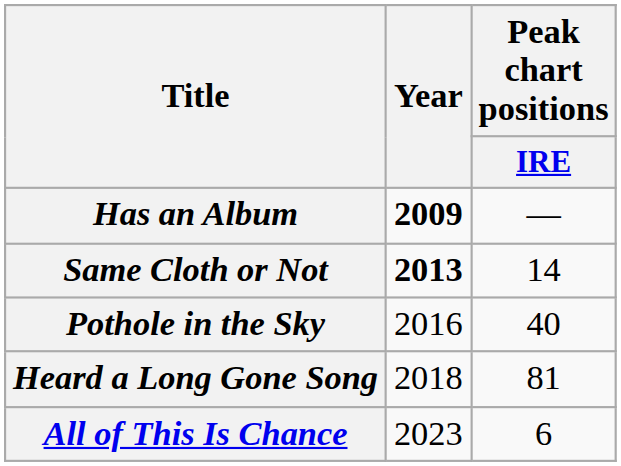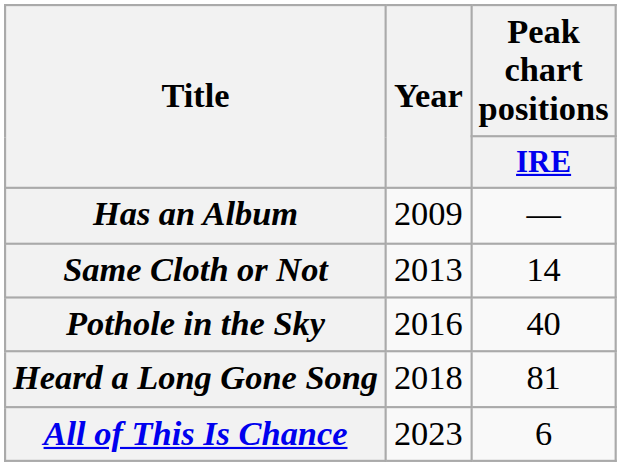(428, 214) bold -> (428, 214) normal
(428, 269) bold -> (428, 269) normal
